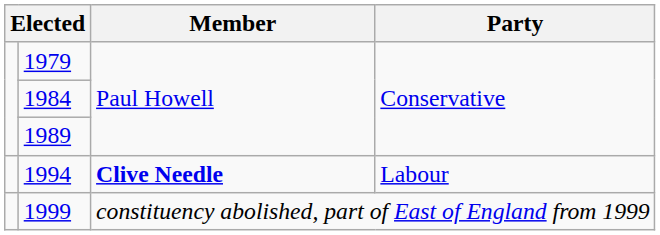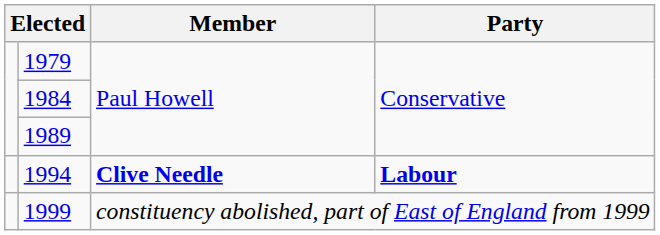(415, 173) normal -> (419, 173) bold
